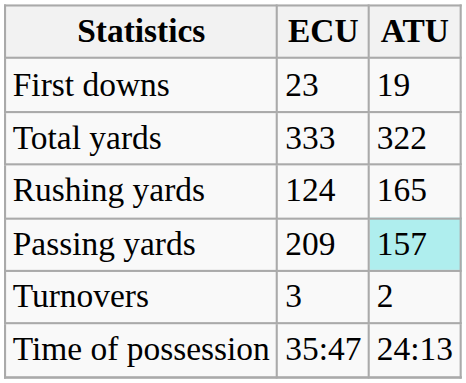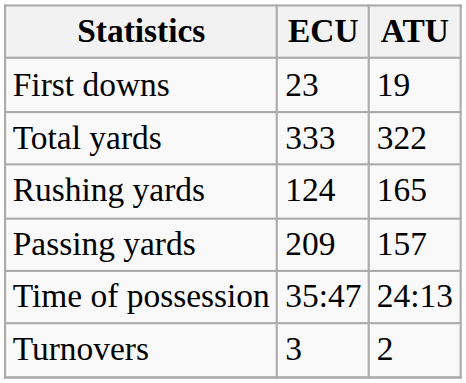(402, 243) paleturquoise background -> (402, 243) no background
rows swapped: (81, 296) <-> (141, 349)
